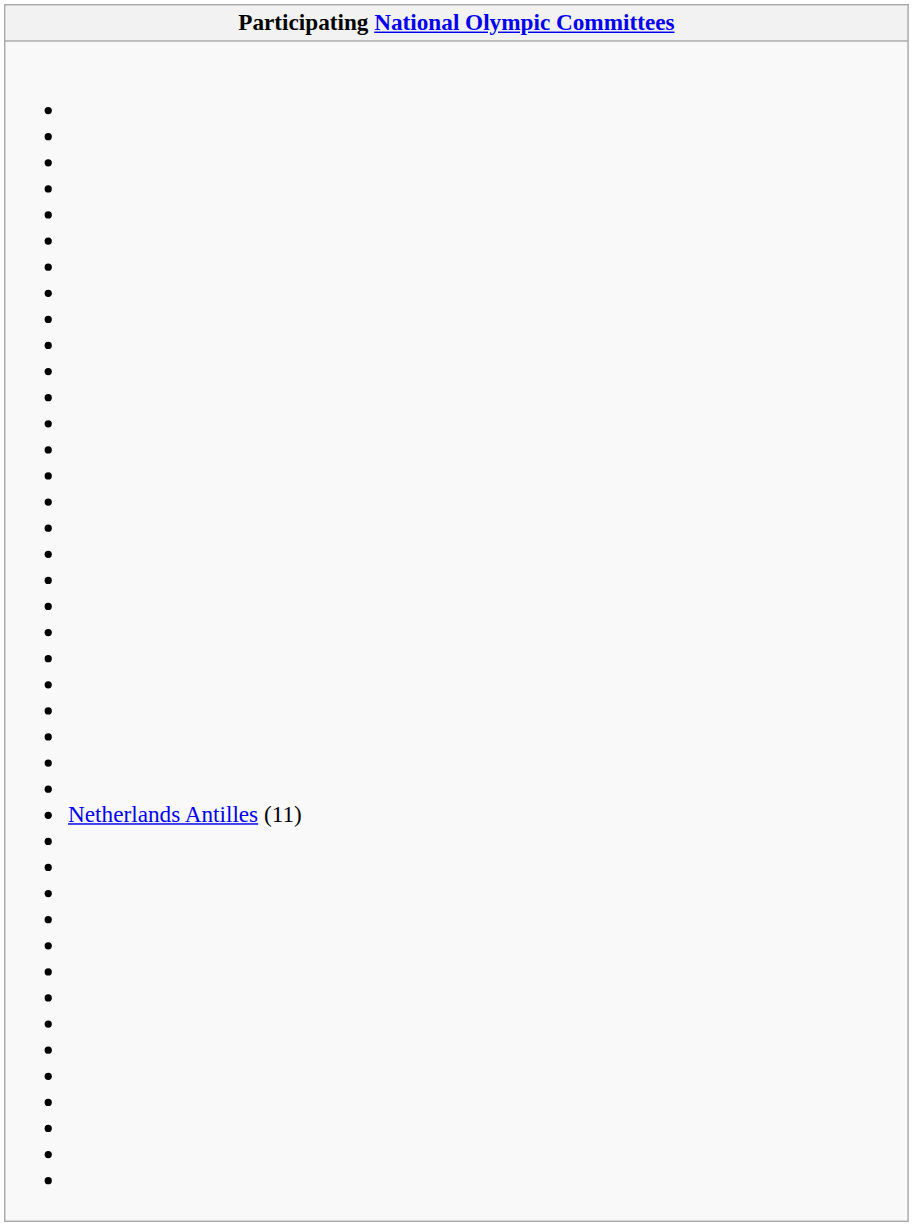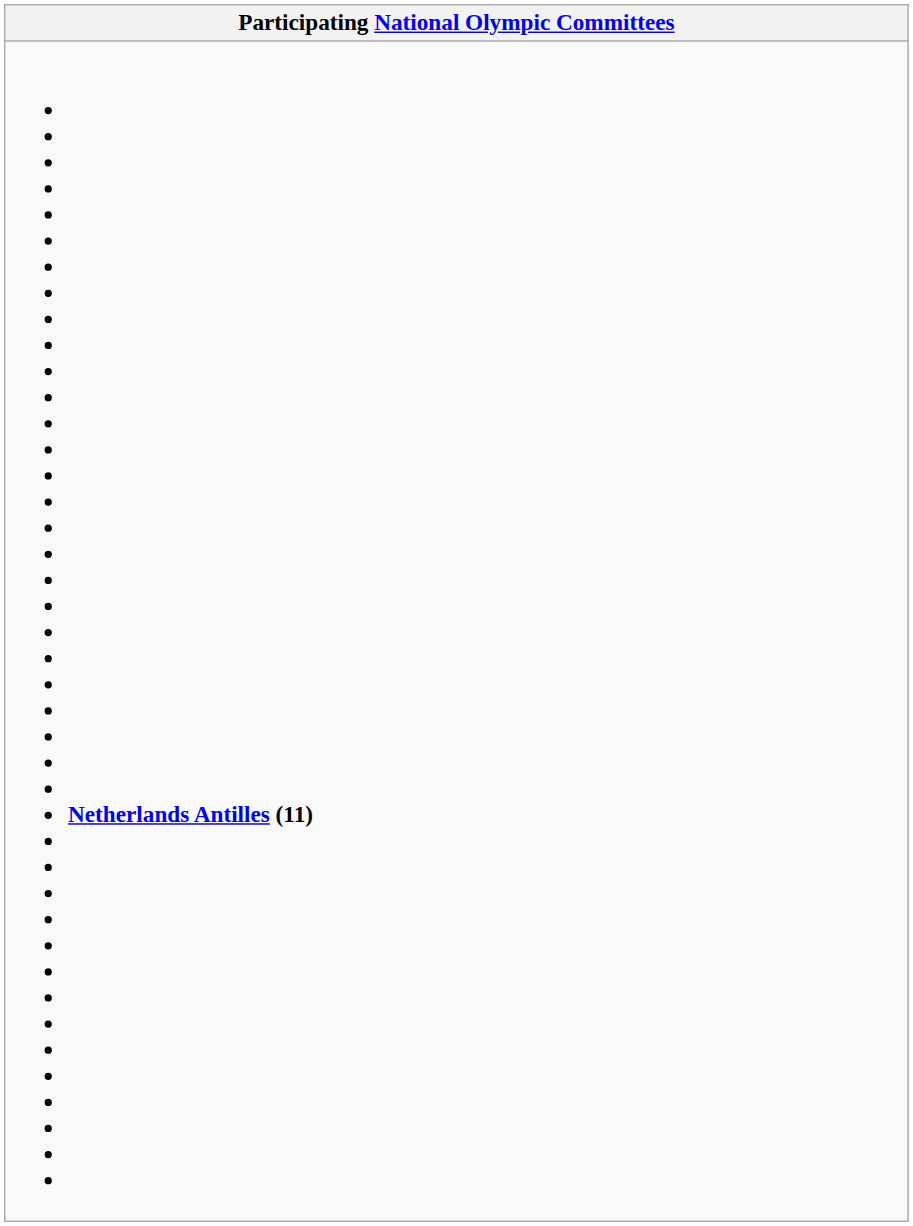(456, 644) normal -> (456, 644) bold
